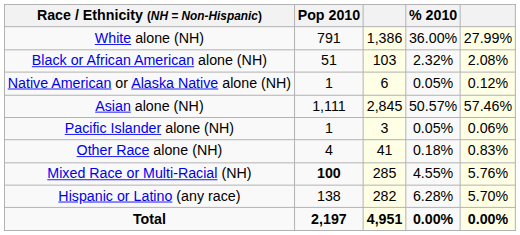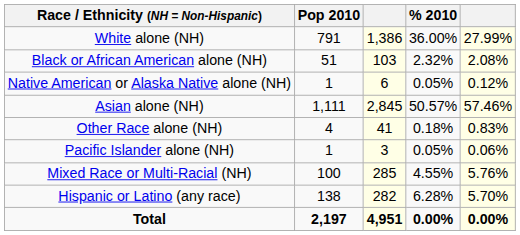rows swapped: (149, 128) <-> (149, 151)
(329, 173) bold -> (329, 173) normal
